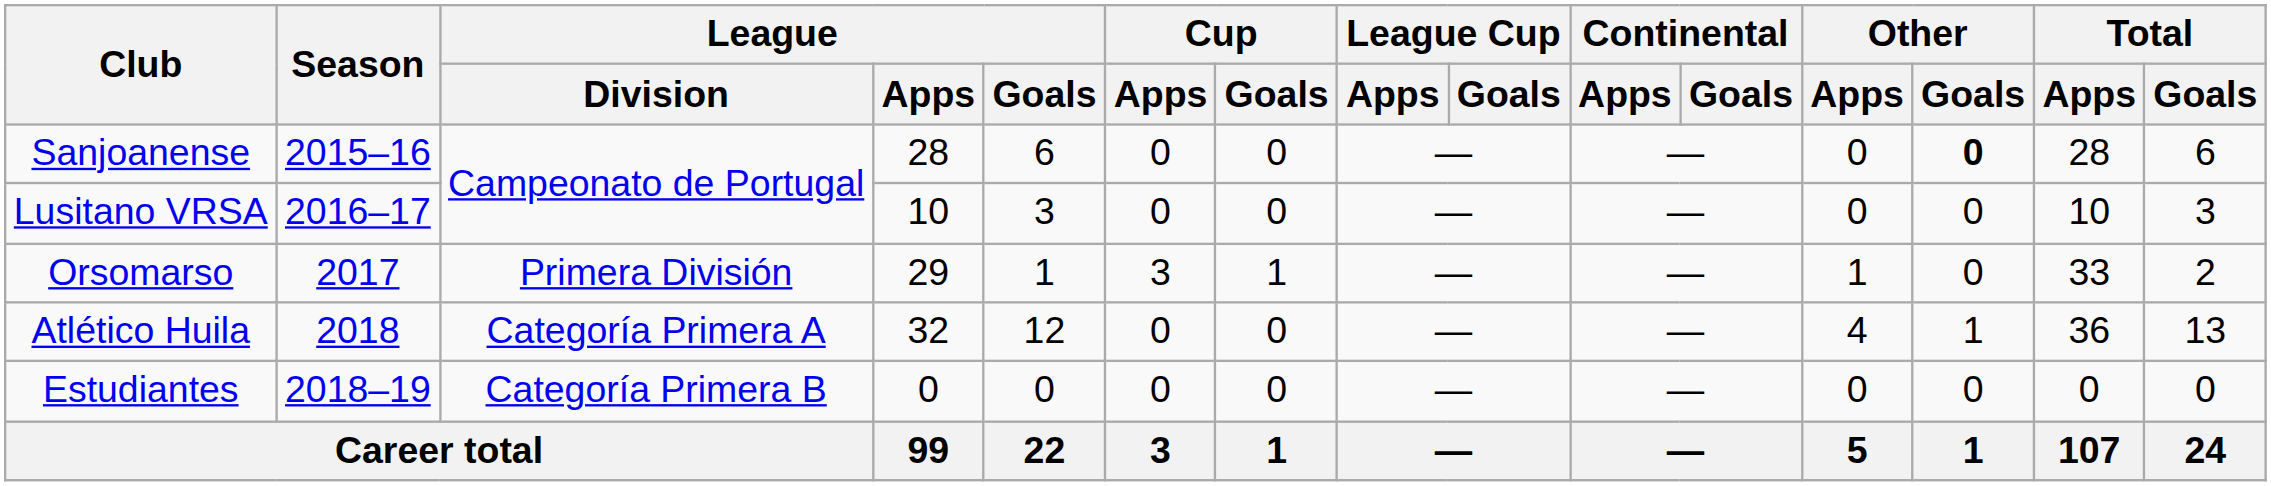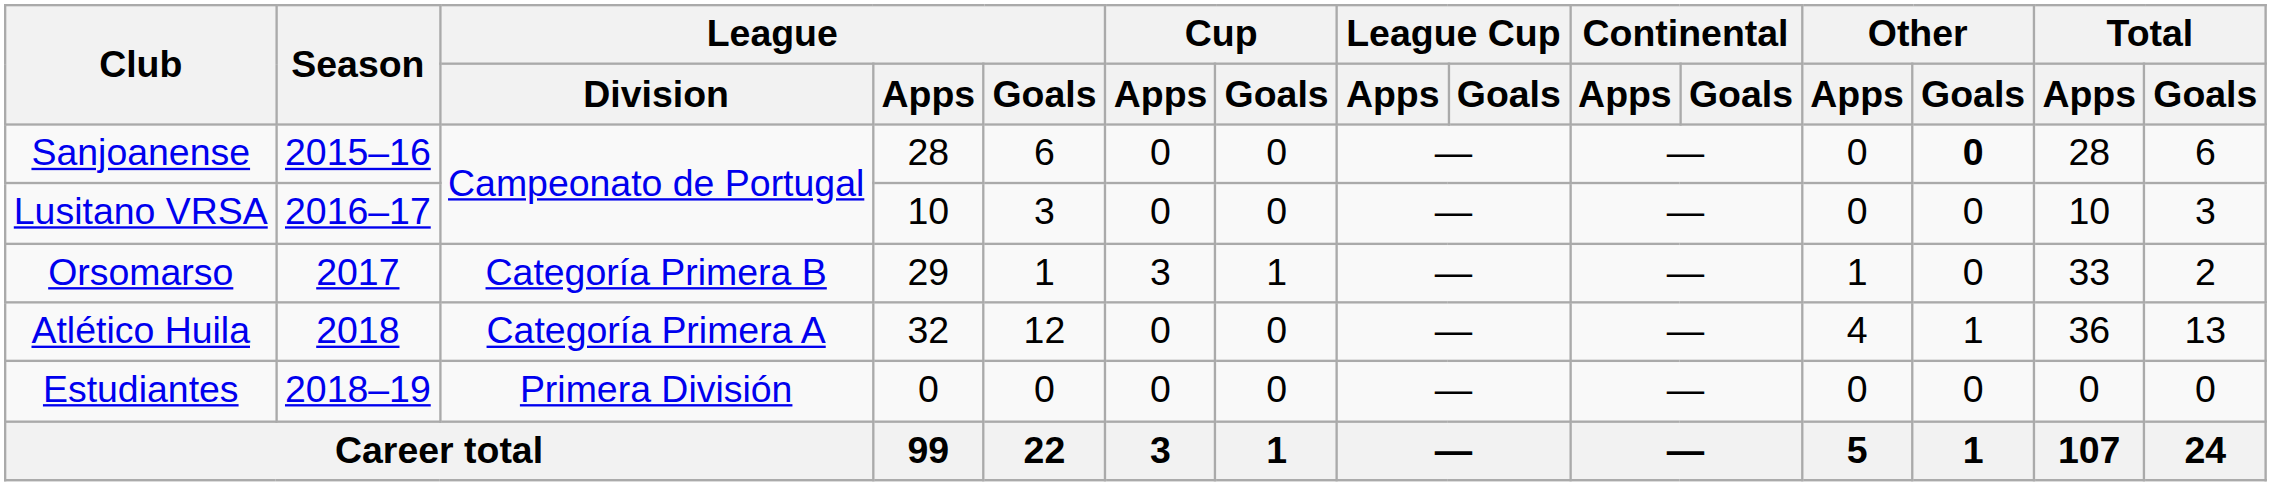(656, 271) Primera División -> (656, 271) Categoría Primera B
(656, 390) Categoría Primera B -> (656, 390) Primera División
